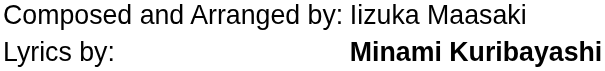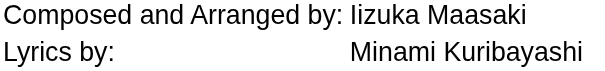(476, 52) bold -> (466, 52) normal
